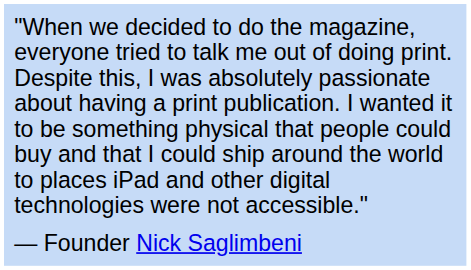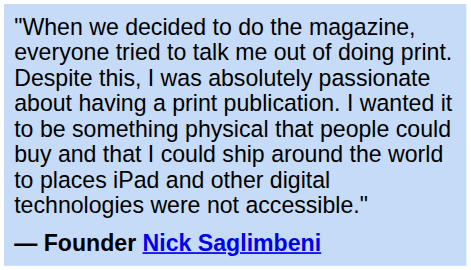(158, 243) normal -> (168, 243) bold
